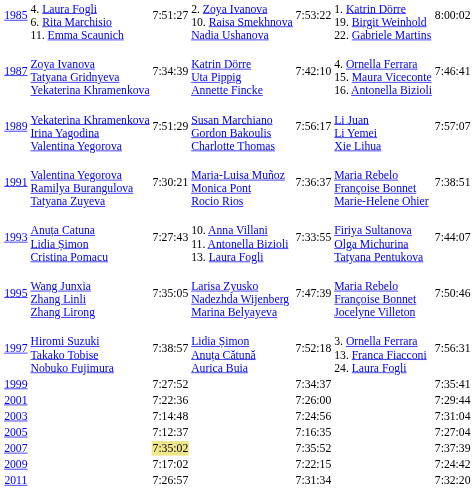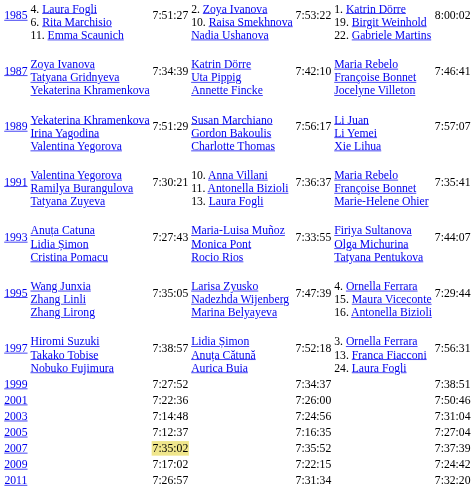(383, 77) 4. Ornella Ferrara 15. Maura Viceconte 16. Antonella Bizioli -> (375, 77) Maria Rebelo Françoise Bonnet Jocelyne Villeton
(238, 188) Maria-Luisa Muñoz Monica Pont Rocio Rios -> (240, 188) 10. Anna Villani 11. Antonella Bizioli 13. Laura Fogli
(453, 182) 7:38:51 -> (453, 182) 7:35:41
(240, 244) 10. Anna Villani 11. Antonella Bizioli 13. Laura Fogli -> (238, 244) Maria-Luisa Muñoz Monica Pont Rocio Rios
(375, 299) Maria Rebelo Françoise Bonnet Jocelyne Villeton -> (383, 299) 4. Ornella Ferrara 15. Maura Viceconte 16. Antonella Bizioli
(453, 293) 7:50:46 -> (453, 293) 7:29:44
(453, 384) 7:35:41 -> (453, 384) 7:38:51
(453, 400) 7:29:44 -> (453, 400) 7:50:46
